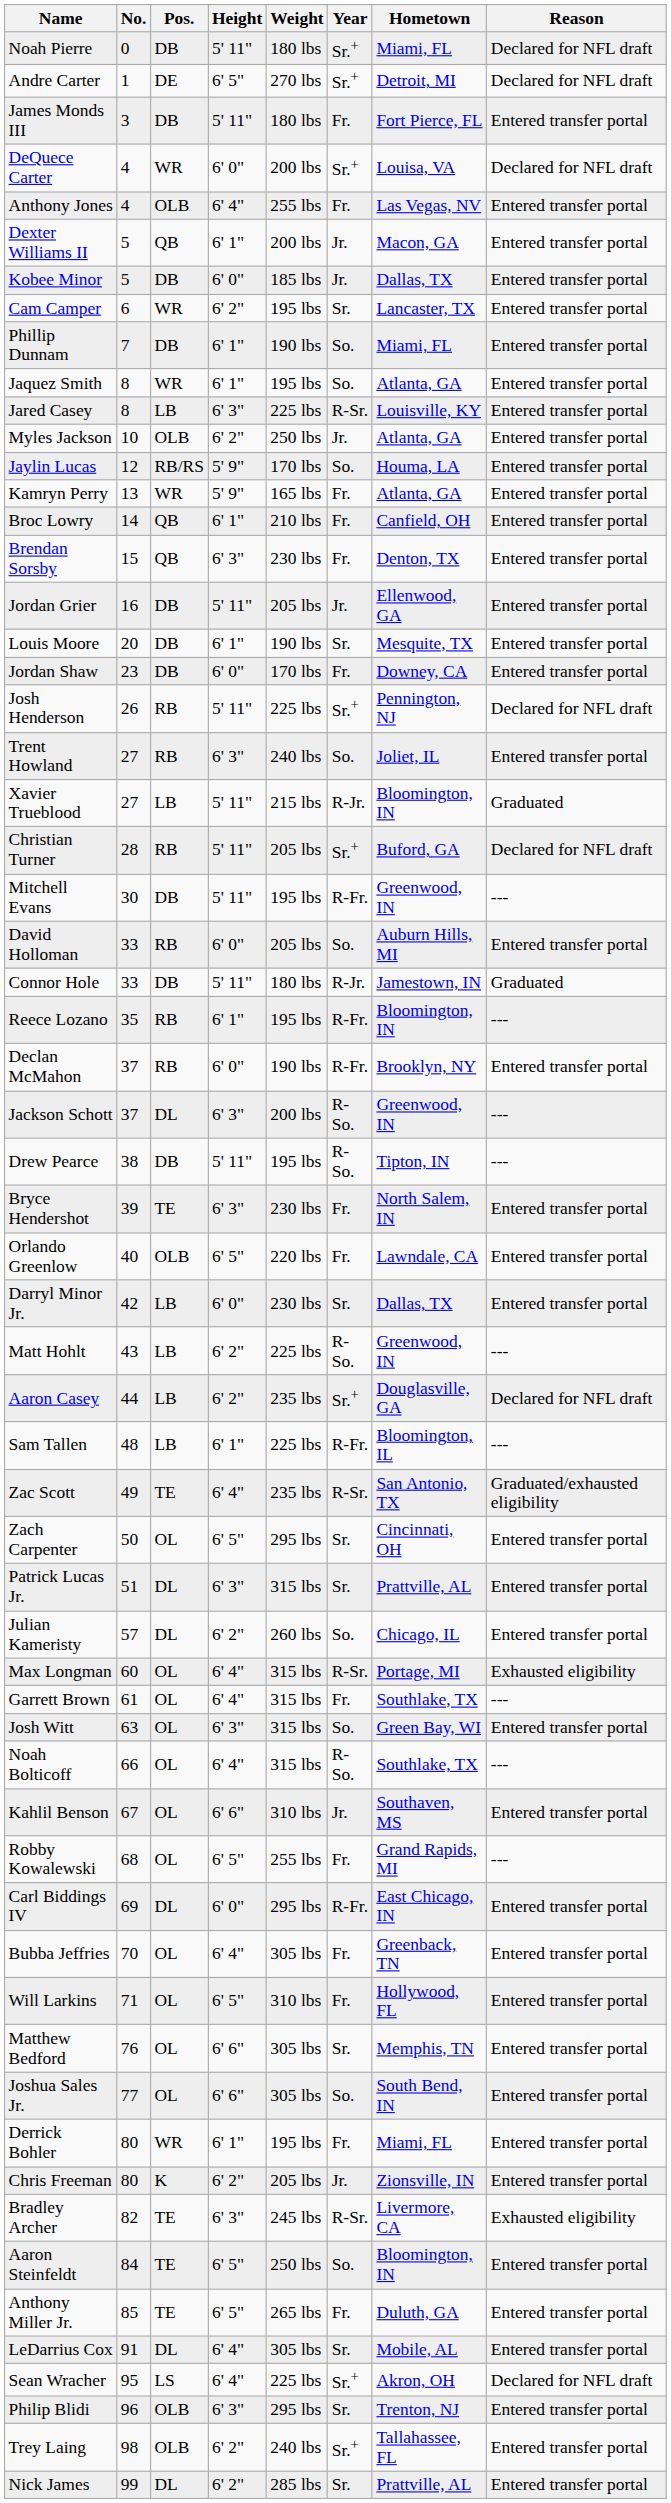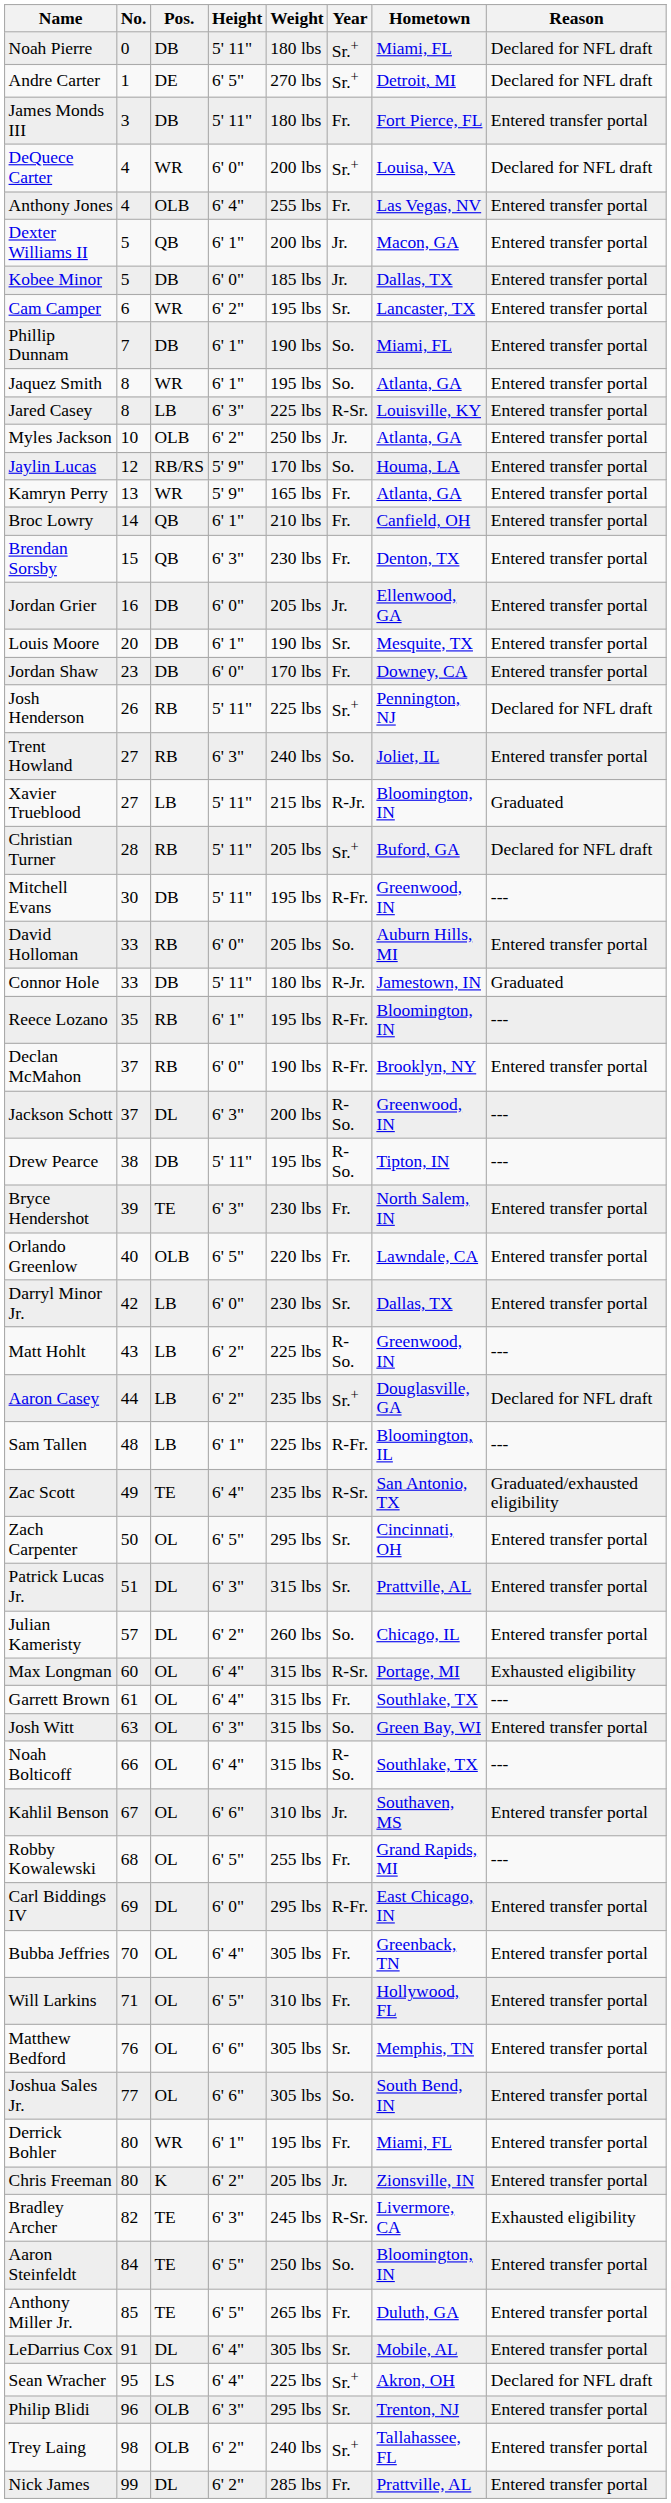(232, 605) 5' 11" -> (228, 605) 6' 0"
(341, 2484) Sr. -> (341, 2484) Fr.
